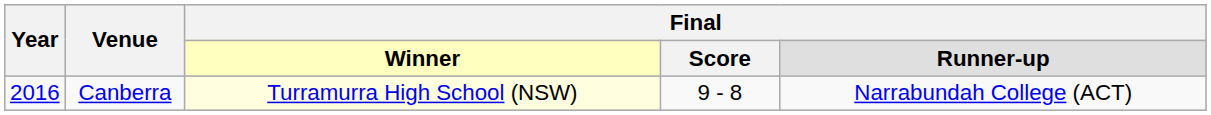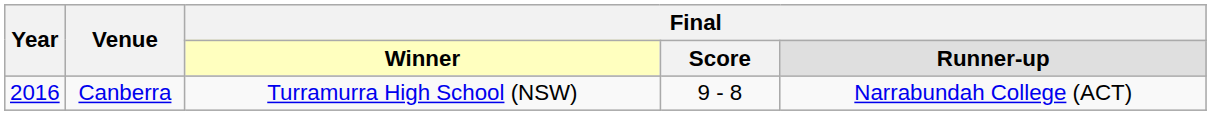(422, 93) lightyellow background -> (422, 93) no background
